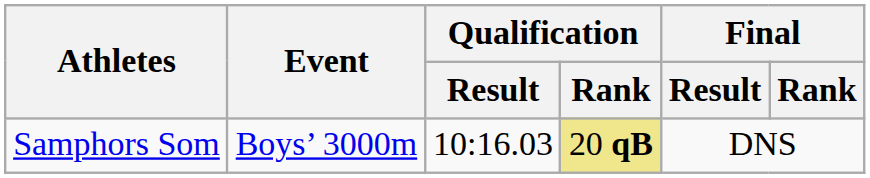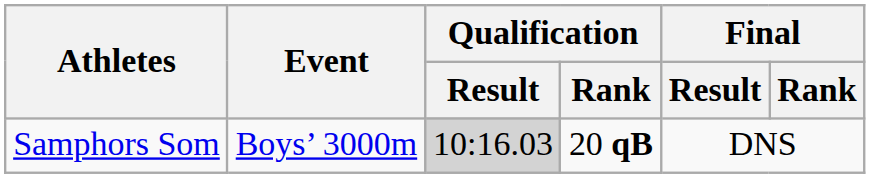(493, 145) no background -> (493, 145) lightgrey background
(611, 145) khaki background -> (611, 145) no background
